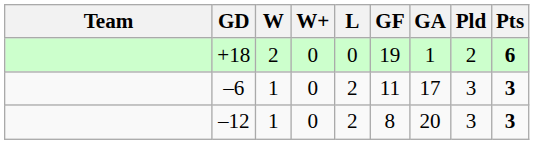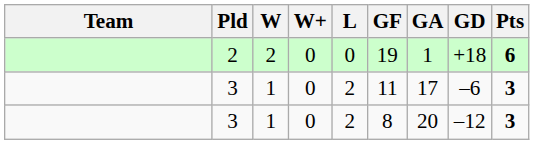columns swapped: (471, 21) <-> (234, 21)
